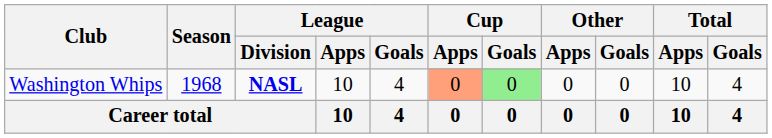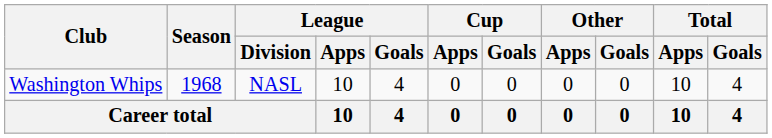(276, 84) bold -> (276, 84) normal
(455, 84) lightsalmon background -> (455, 84) no background
(512, 84) lightgreen background -> (512, 84) no background
